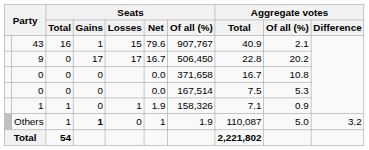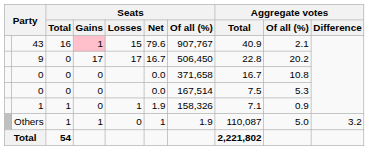(100, 44) no background -> (100, 44) pink background
(100, 122) bold -> (100, 122) normal
